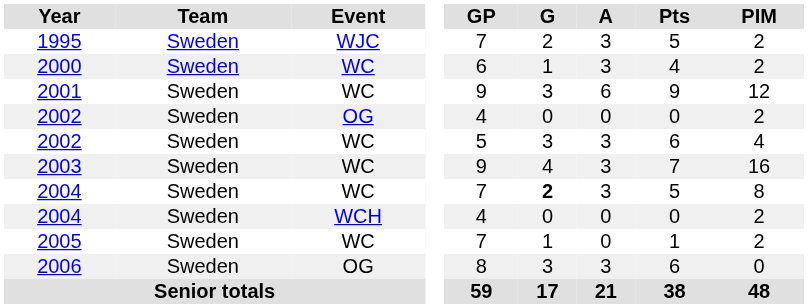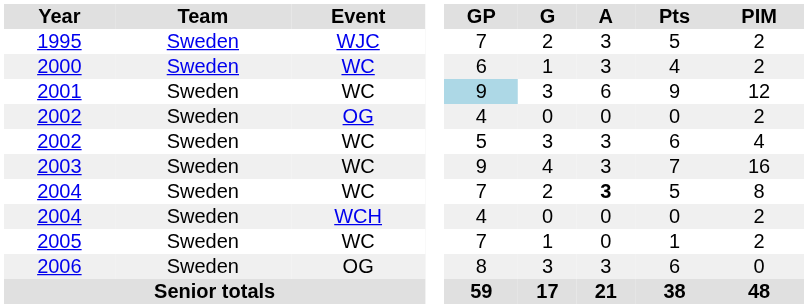(481, 91) no background -> (481, 91) lightblue background
(547, 191) bold -> (547, 191) normal
(606, 191) normal -> (606, 191) bold
